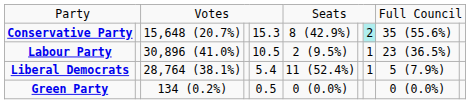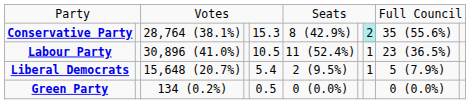(192, 33) 15,648 (20.7%) -> (192, 33) 28,764 (38.1%)
(320, 52) 2 (9.5%) -> (320, 52) 11 (52.4%)
(192, 70) 28,764 (38.1%) -> (192, 70) 15,648 (20.7%)
(320, 70) 11 (52.4%) -> (320, 70) 2 (9.5%)
